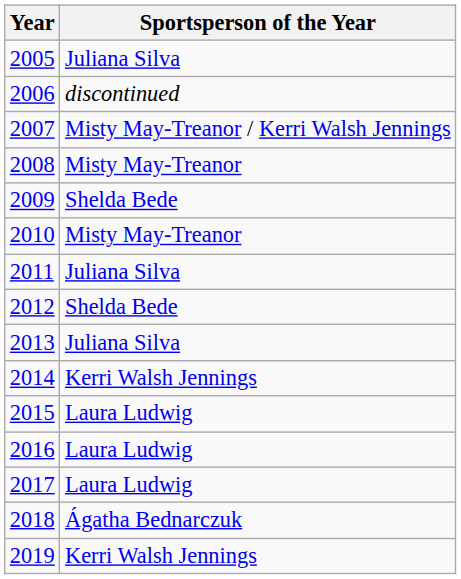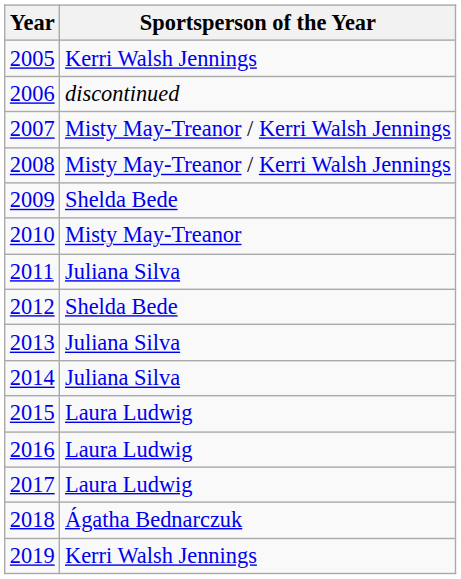(123, 58) Juliana Silva -> (161, 58) Kerri Walsh Jennings
(153, 164) Misty May-Treanor -> (258, 164) Misty May-Treanor / Kerri Walsh Jennings
(161, 377) Kerri Walsh Jennings -> (123, 377) Juliana Silva
